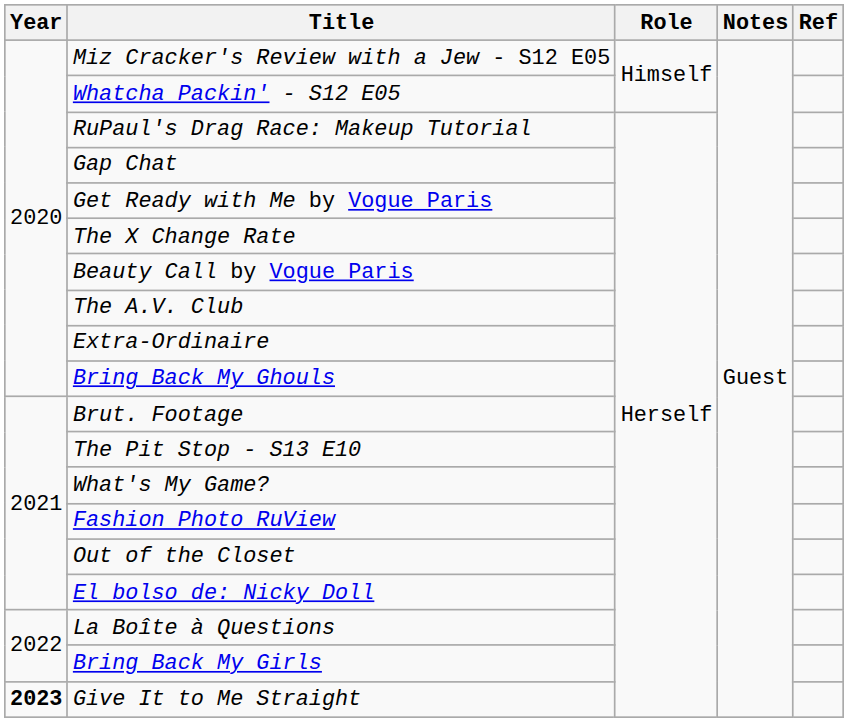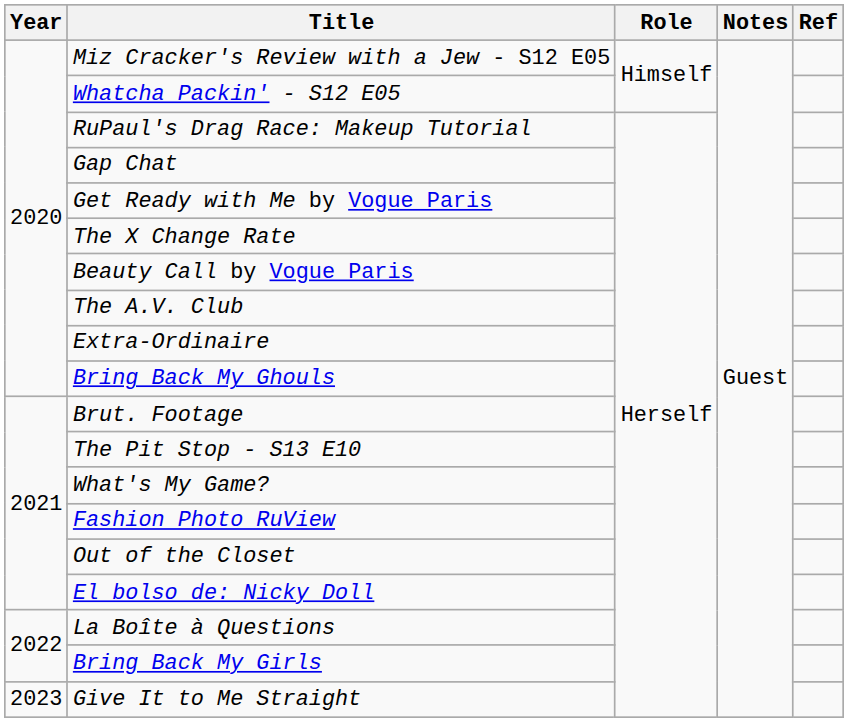(36, 699) bold -> (36, 699) normal
